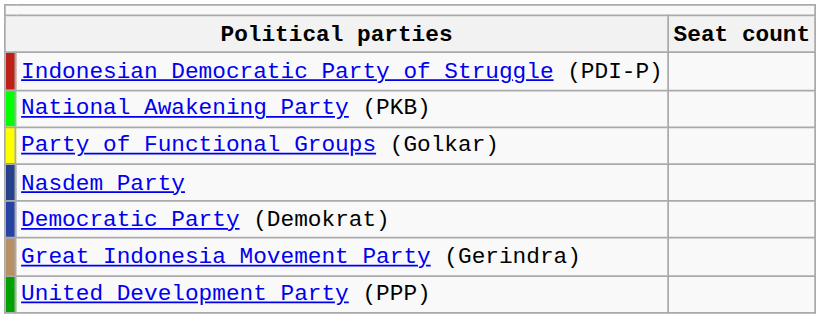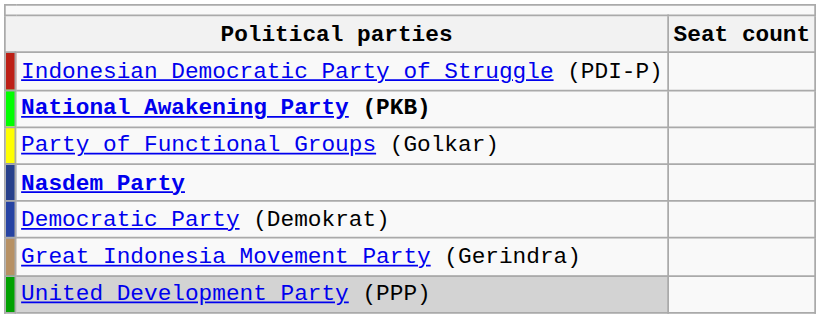(226, 108) normal -> (226, 108) bold
(103, 183) normal -> (103, 183) bold
(226, 294) no background -> (226, 294) lightgrey background
